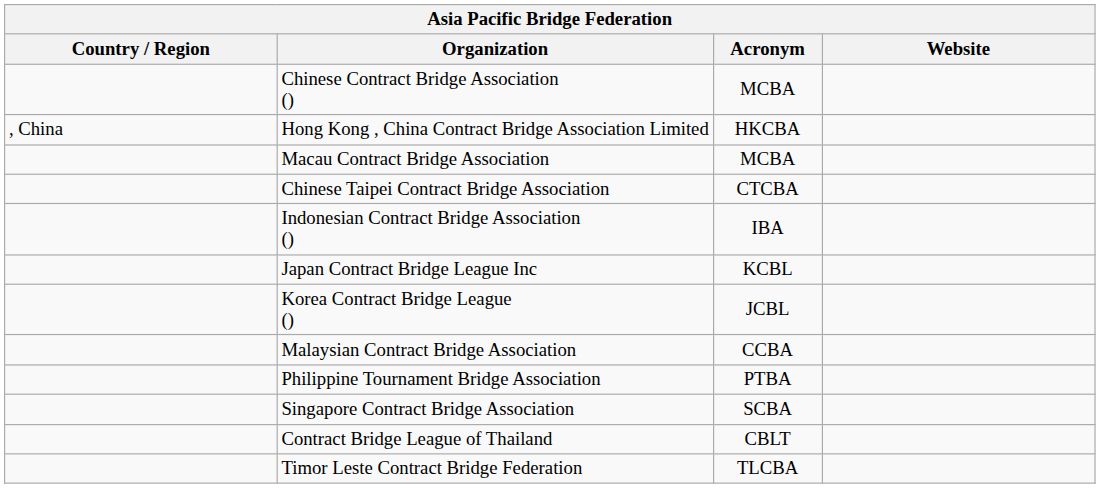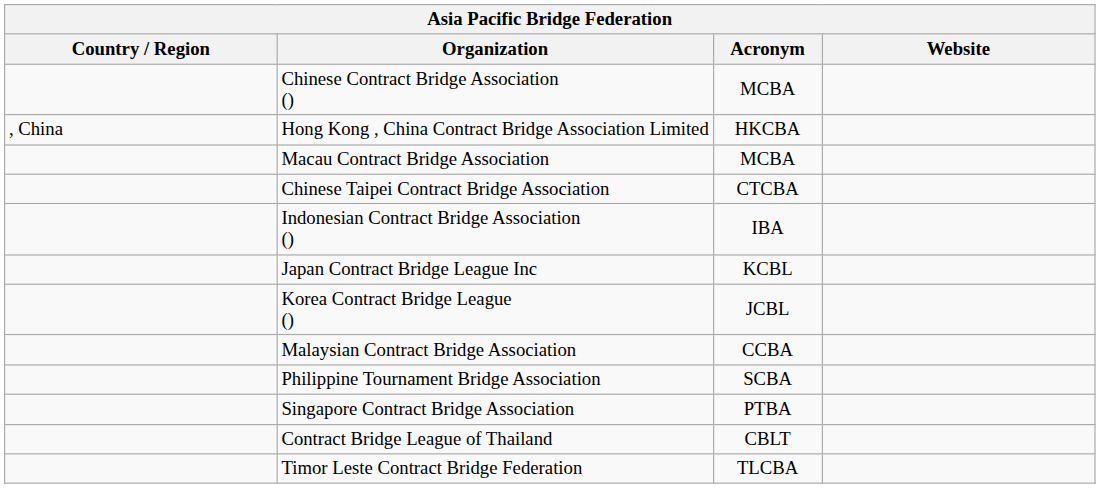(768, 379) PTBA -> (768, 379) SCBA
(768, 409) SCBA -> (768, 409) PTBA
